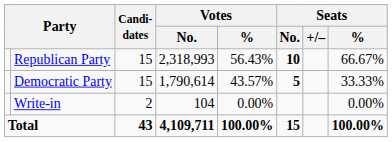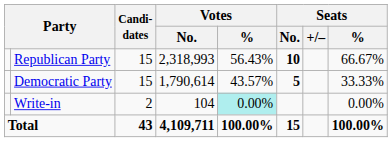(255, 103) no background -> (255, 103) paleturquoise background
